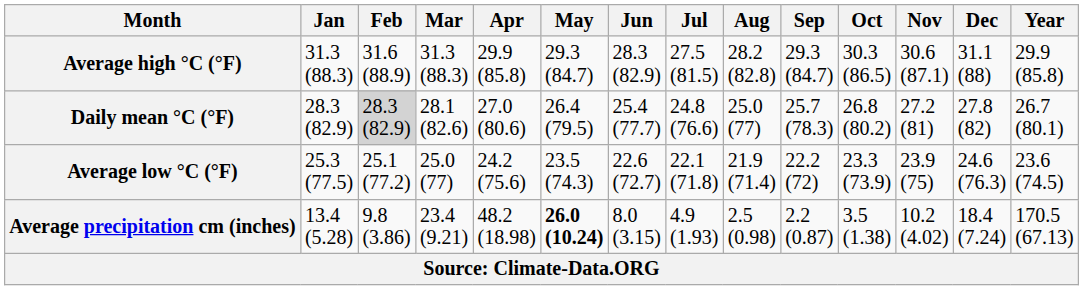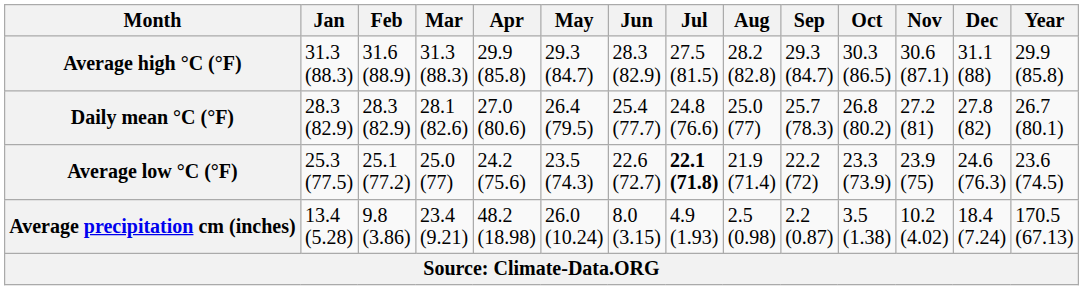(387, 117) lightgrey background -> (387, 117) no background
(694, 171) normal -> (694, 171) bold
(574, 225) bold -> (574, 225) normal
